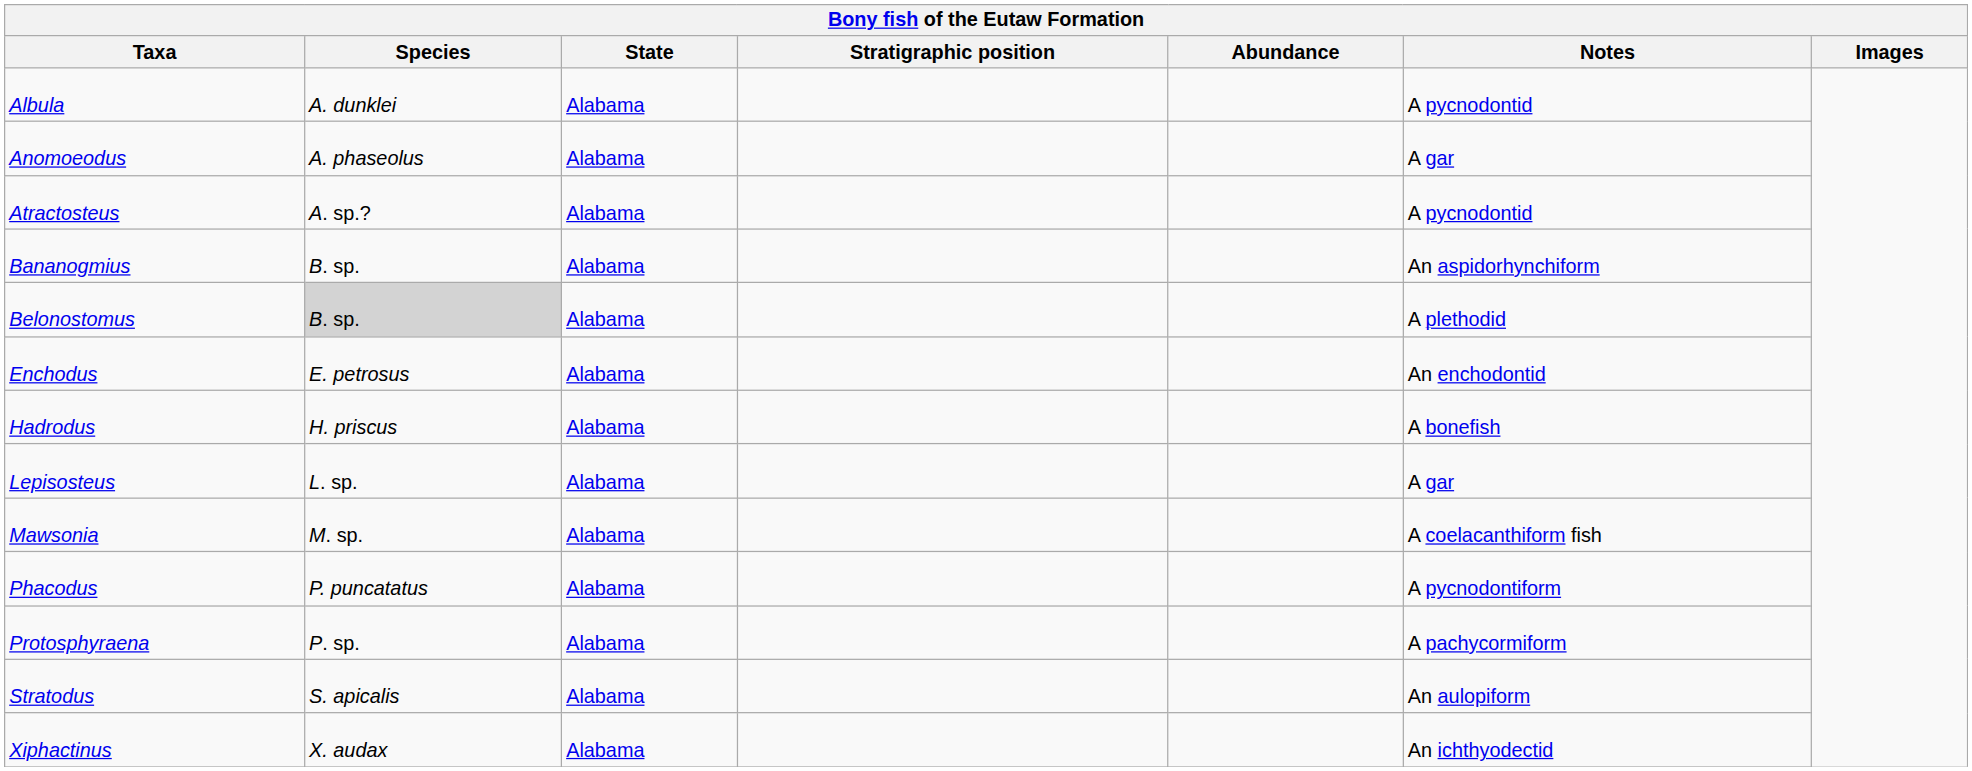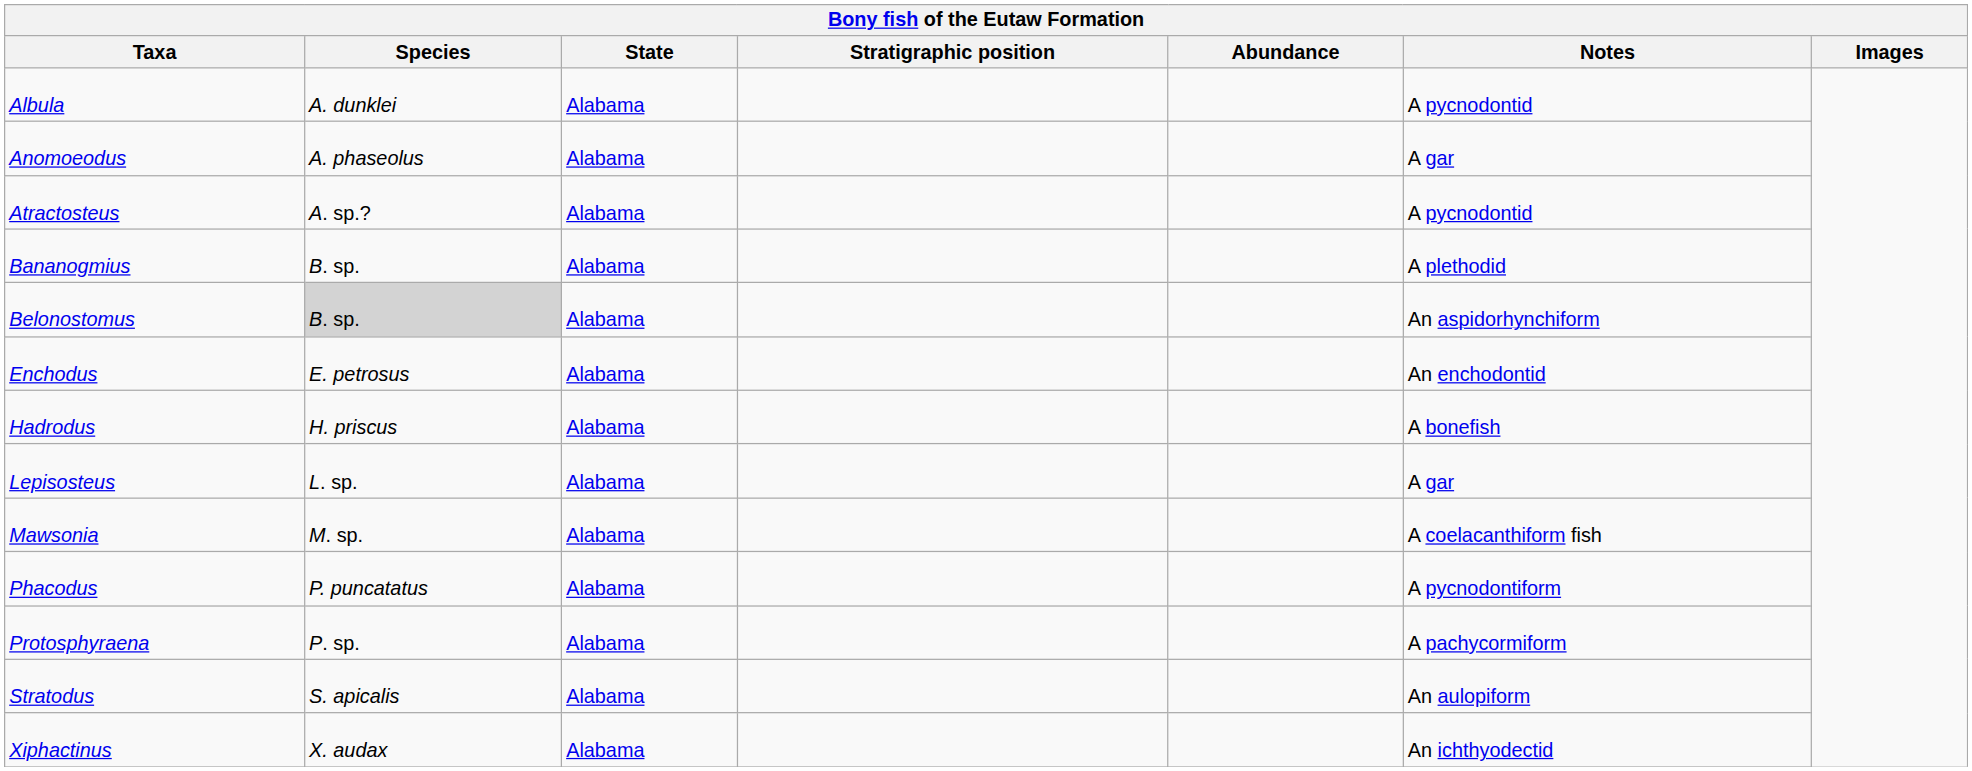(1504, 266) An aspidorhynchiform -> (1457, 266) A plethodid
(1457, 320) A plethodid -> (1504, 320) An aspidorhynchiform
